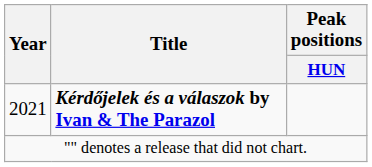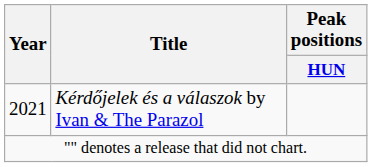(162, 109) bold -> (160, 109) normal
